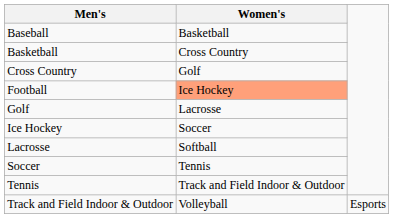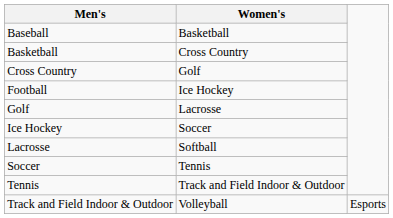(206, 90) lightsalmon background -> (206, 90) no background
